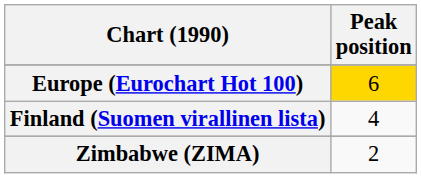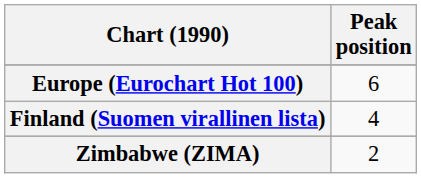(374, 82) gold background -> (374, 82) no background
